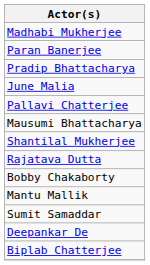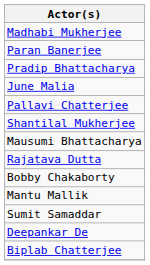(74, 123) Mausumi Bhattacharya -> (71, 123) Shantilal Mukherjee
(71, 141) Shantilal Mukherjee -> (74, 141) Mausumi Bhattacharya
